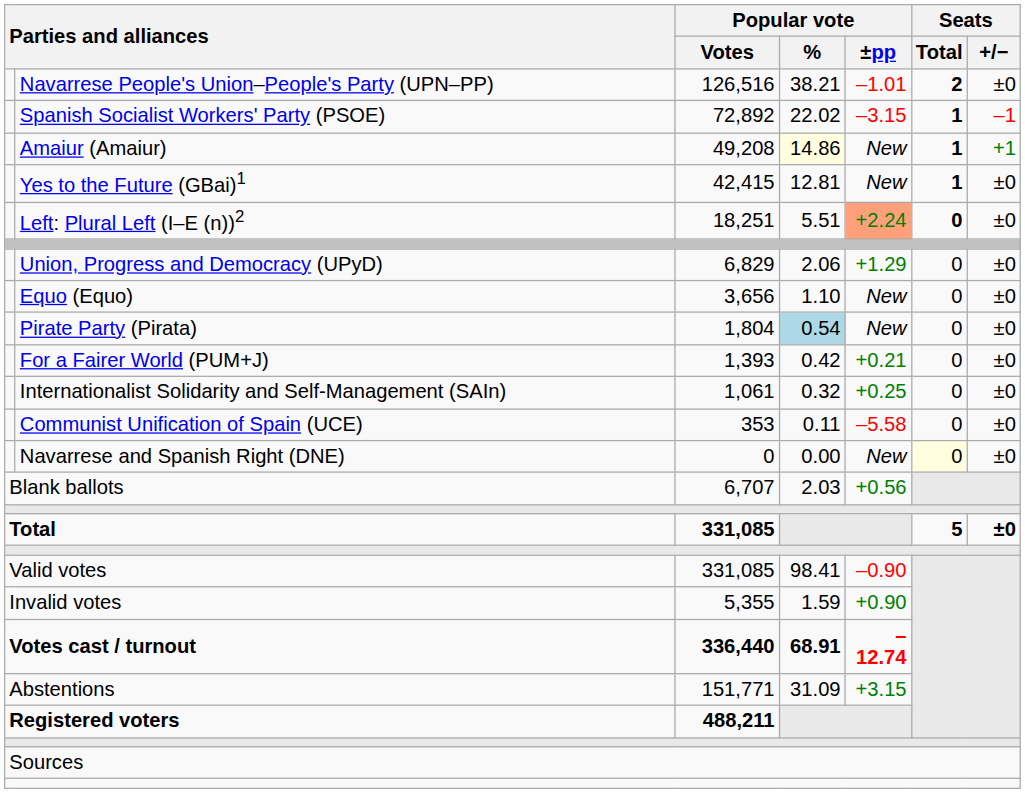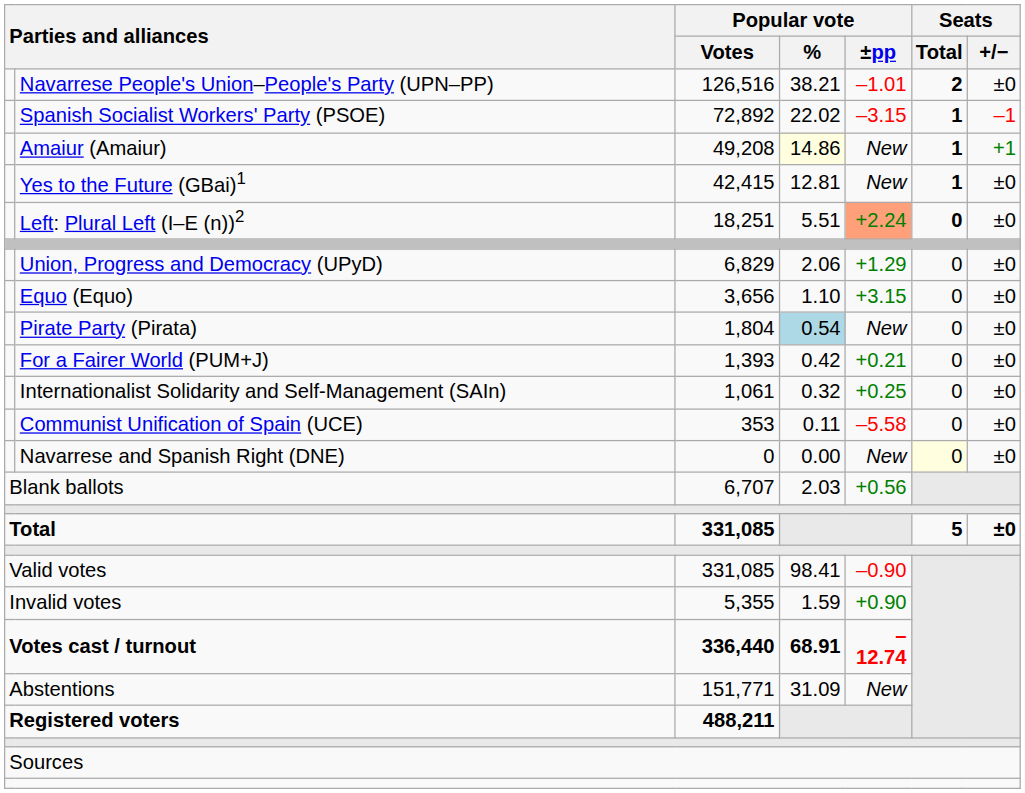(886, 296) New -> (881, 296) +3.15
(881, 689) +3.15 -> (886, 689) New
